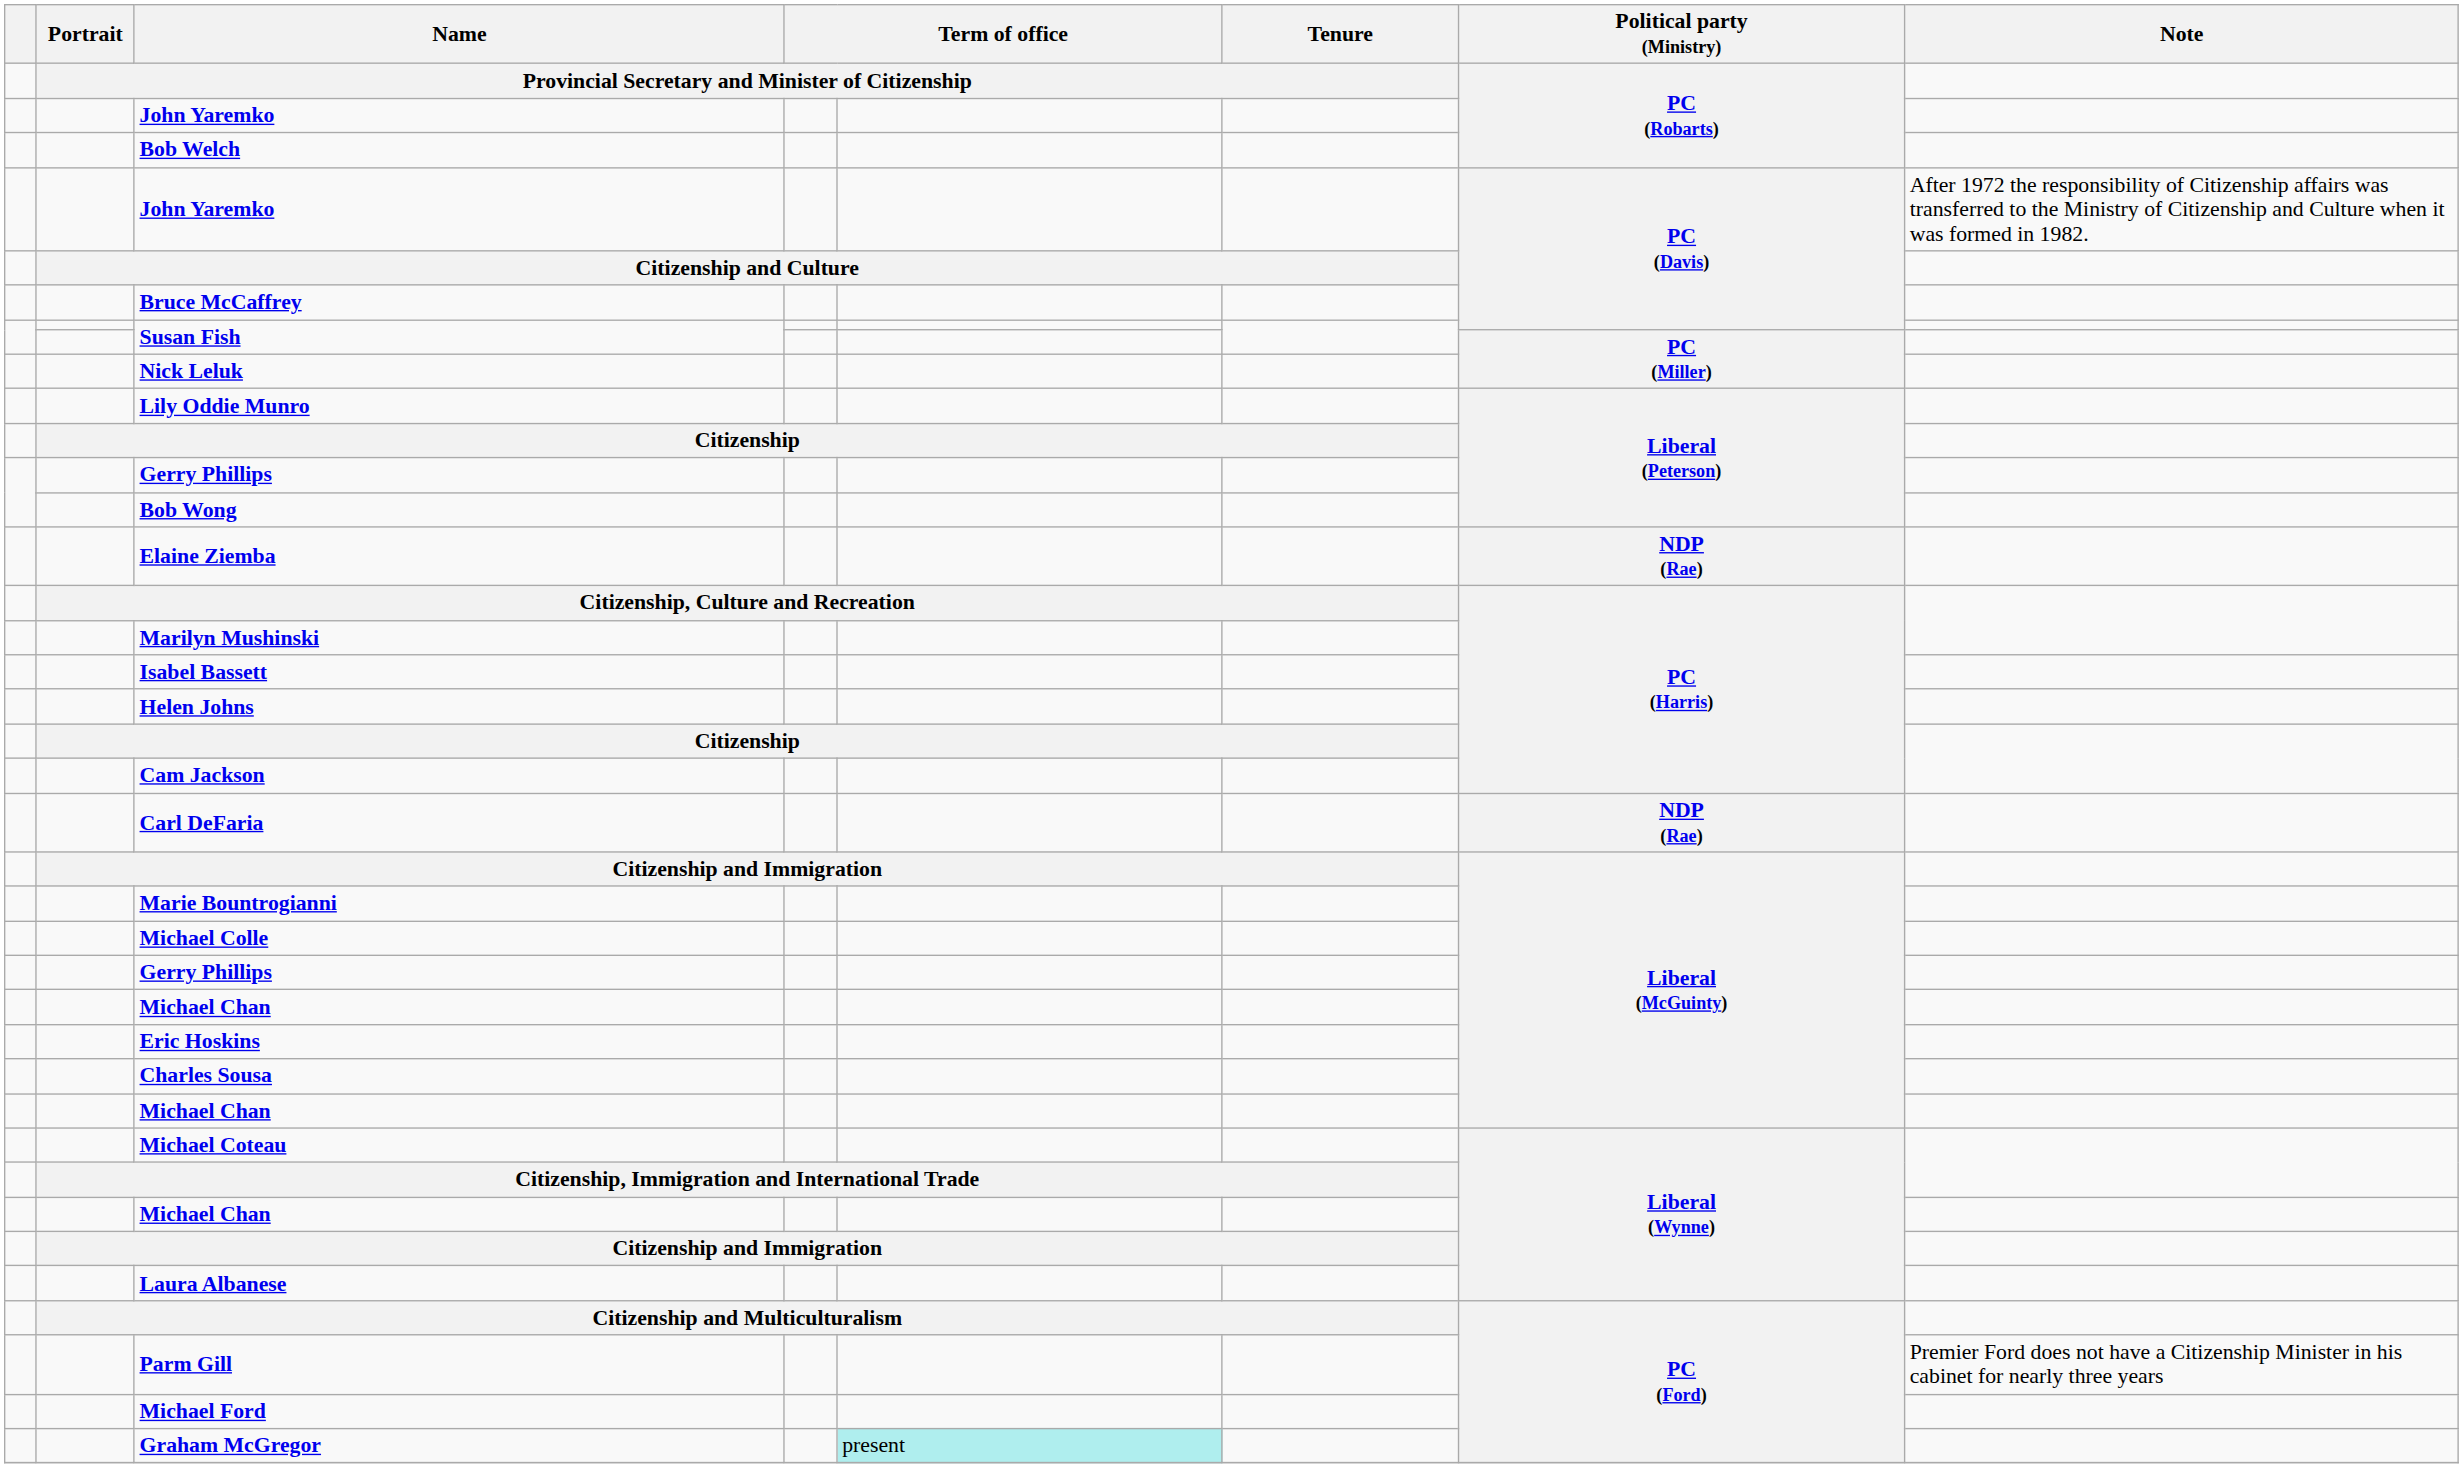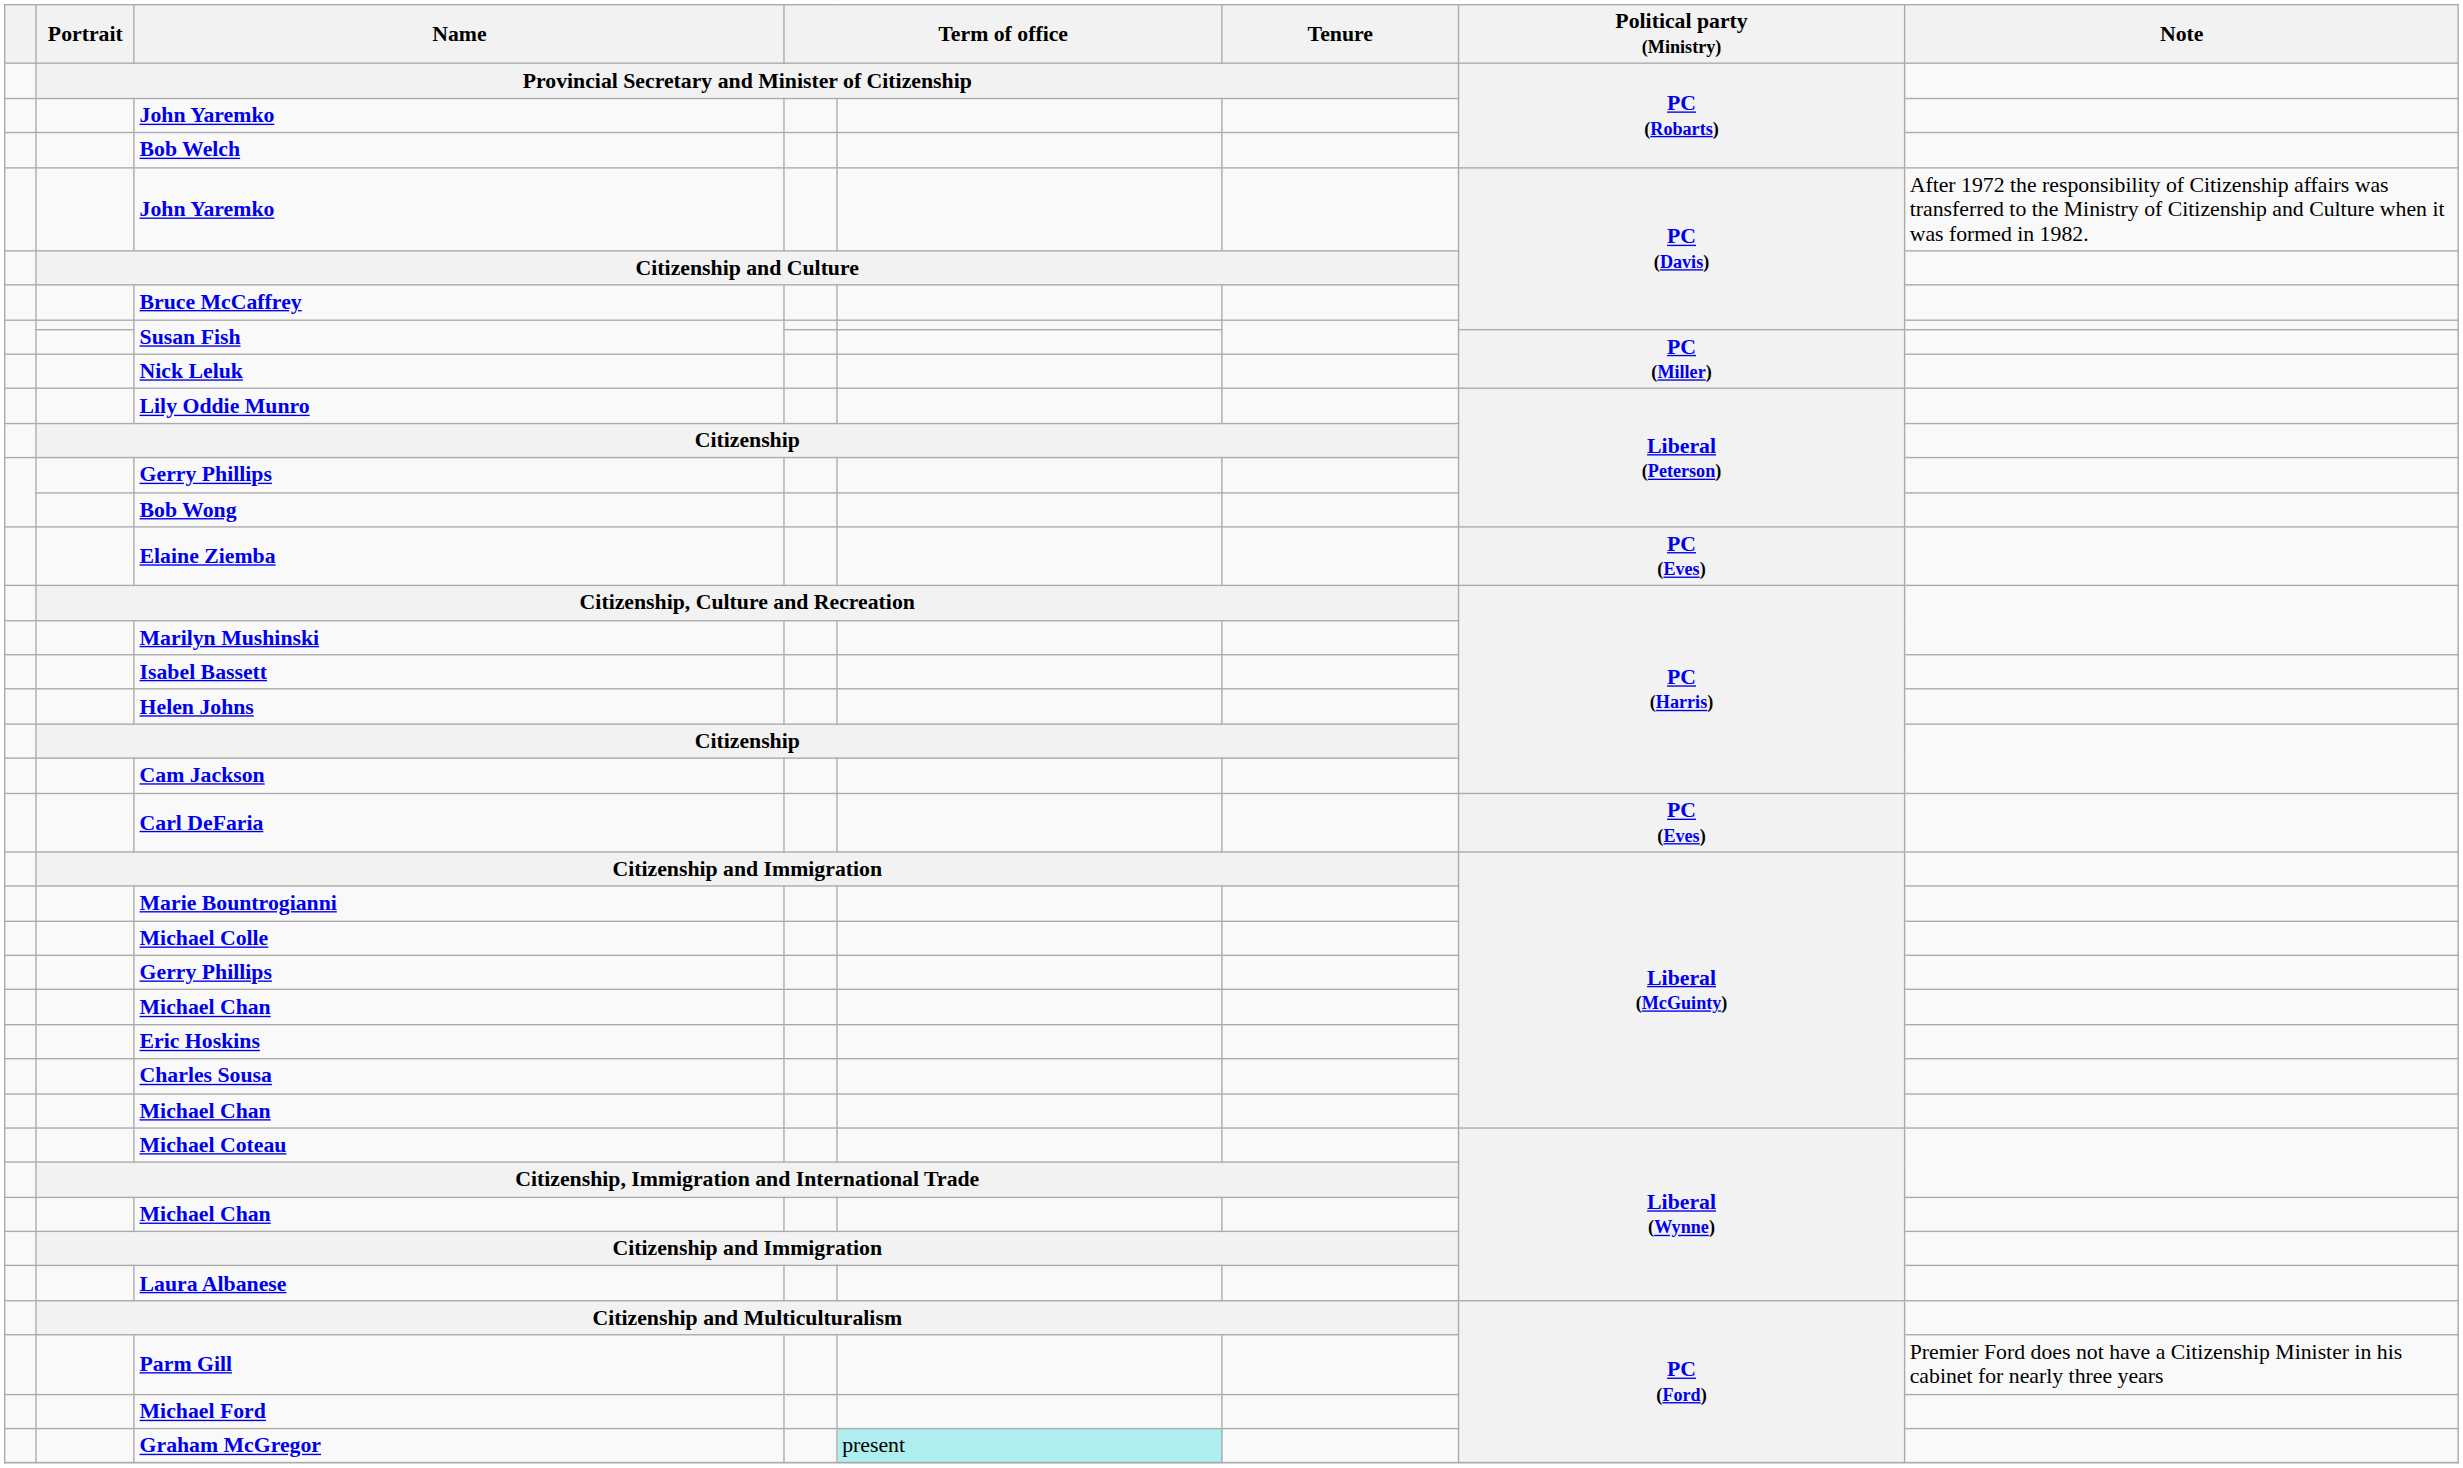(1682, 556) NDP (Rae) -> (1682, 556) PC (Eves)
(1682, 822) NDP (Rae) -> (1682, 822) PC (Eves)
